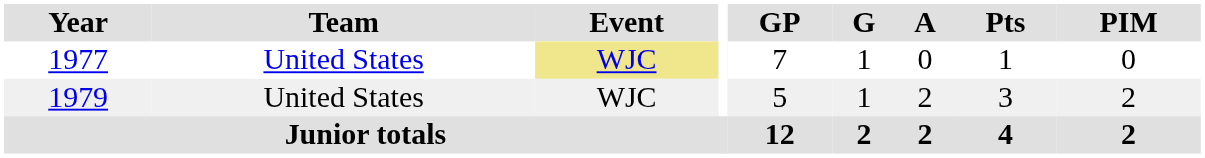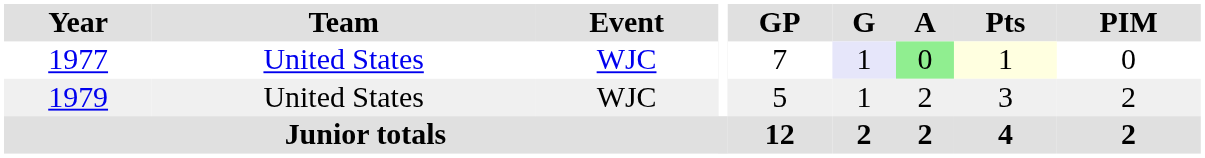(627, 59) khaki background -> (627, 59) no background
(864, 59) no background -> (864, 59) lavender background
(925, 59) no background -> (925, 59) lightgreen background
(1005, 59) no background -> (1005, 59) lightyellow background
